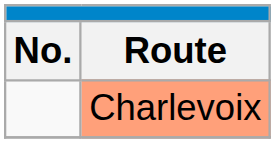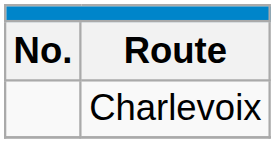(175, 108) lightsalmon background -> (175, 108) no background
